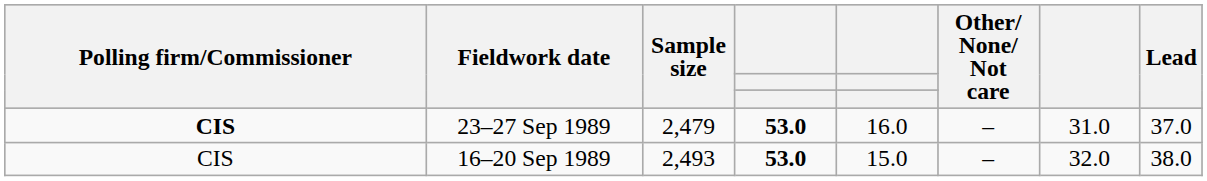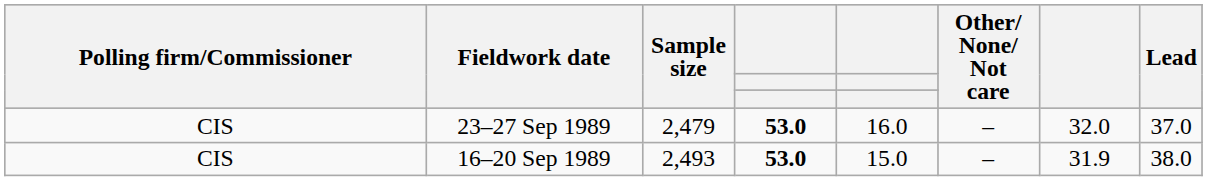(215, 125) bold -> (215, 125) normal
(1089, 125) 31.0 -> (1089, 125) 32.0
(1089, 159) 32.0 -> (1089, 159) 31.9
